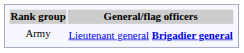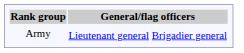(192, 35) bold -> (189, 35) normal
